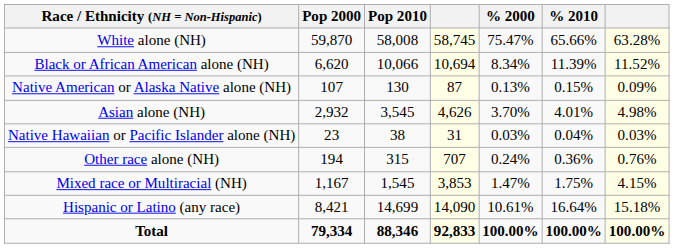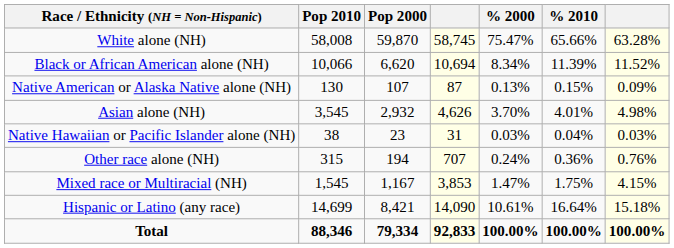columns swapped: (332, 16) <-> (397, 16)
